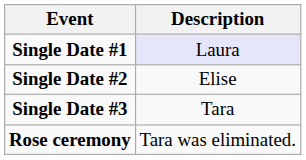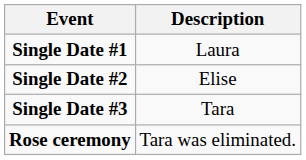(218, 49) lavender background -> (218, 49) no background
